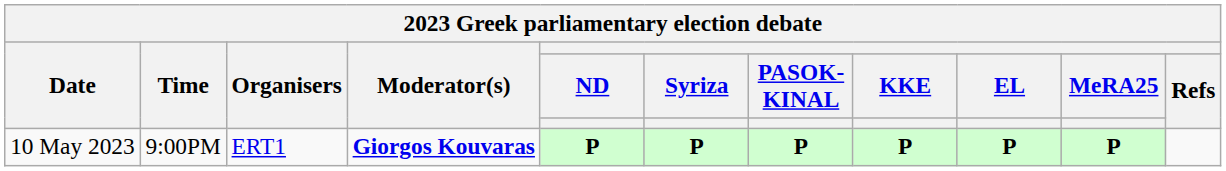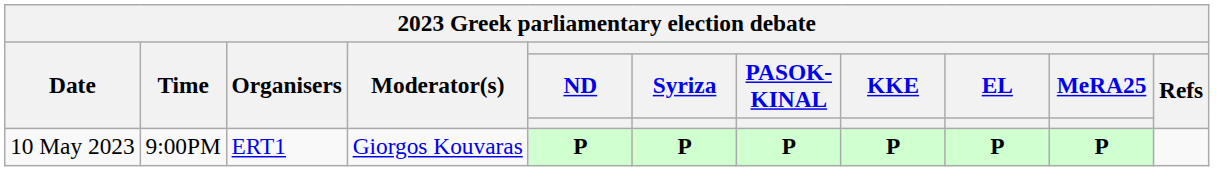(444, 146) bold -> (438, 146) normal
